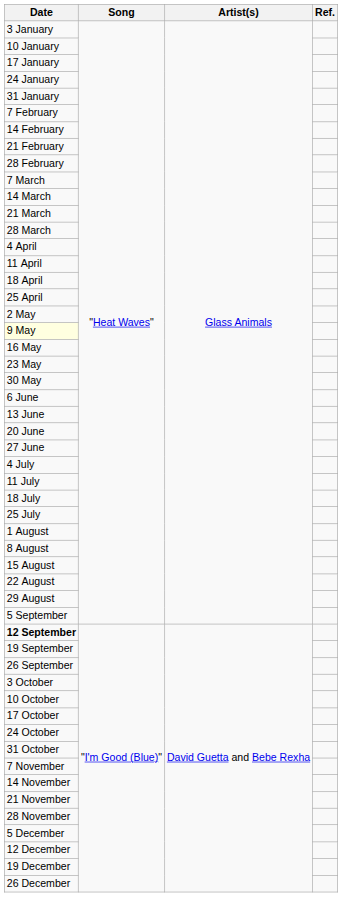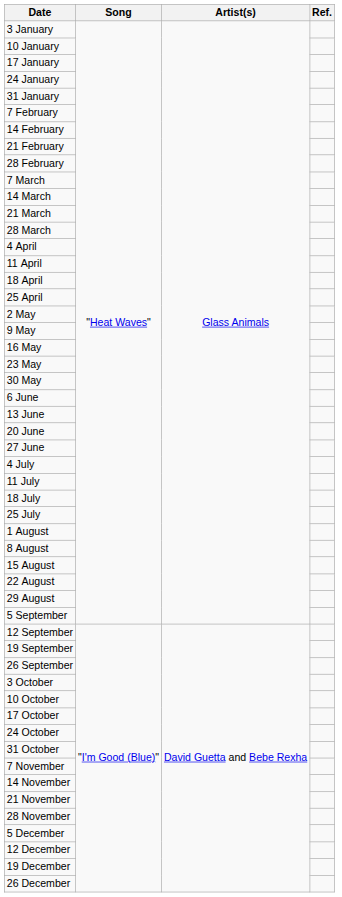(21, 331) lightyellow background -> (21, 331) no background
(41, 632) bold -> (40, 632) normal
